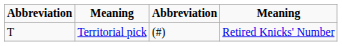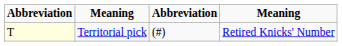(11, 31) no background -> (11, 31) lightyellow background
